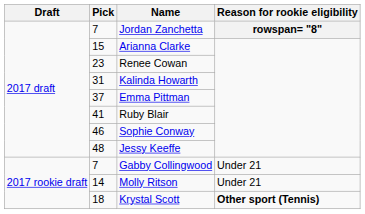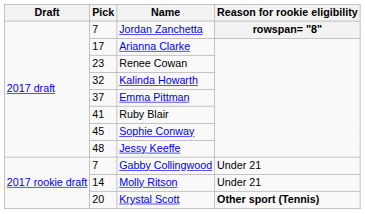(98, 47) 15 -> (98, 47) 17
(98, 81) 31 -> (98, 81) 32
(98, 132) 46 -> (98, 132) 45
(98, 200) 18 -> (98, 200) 20
